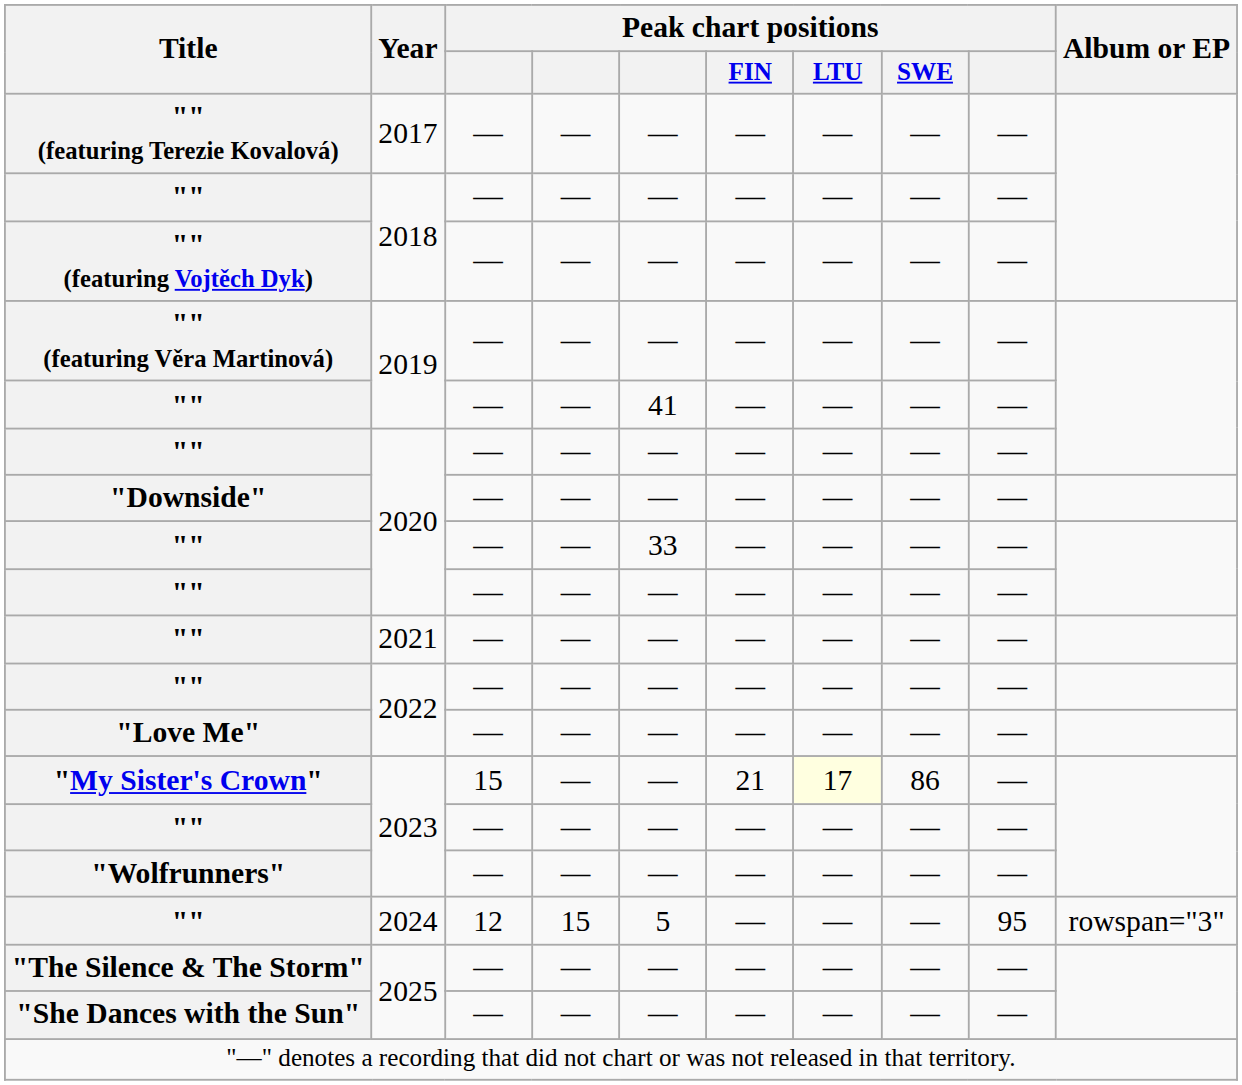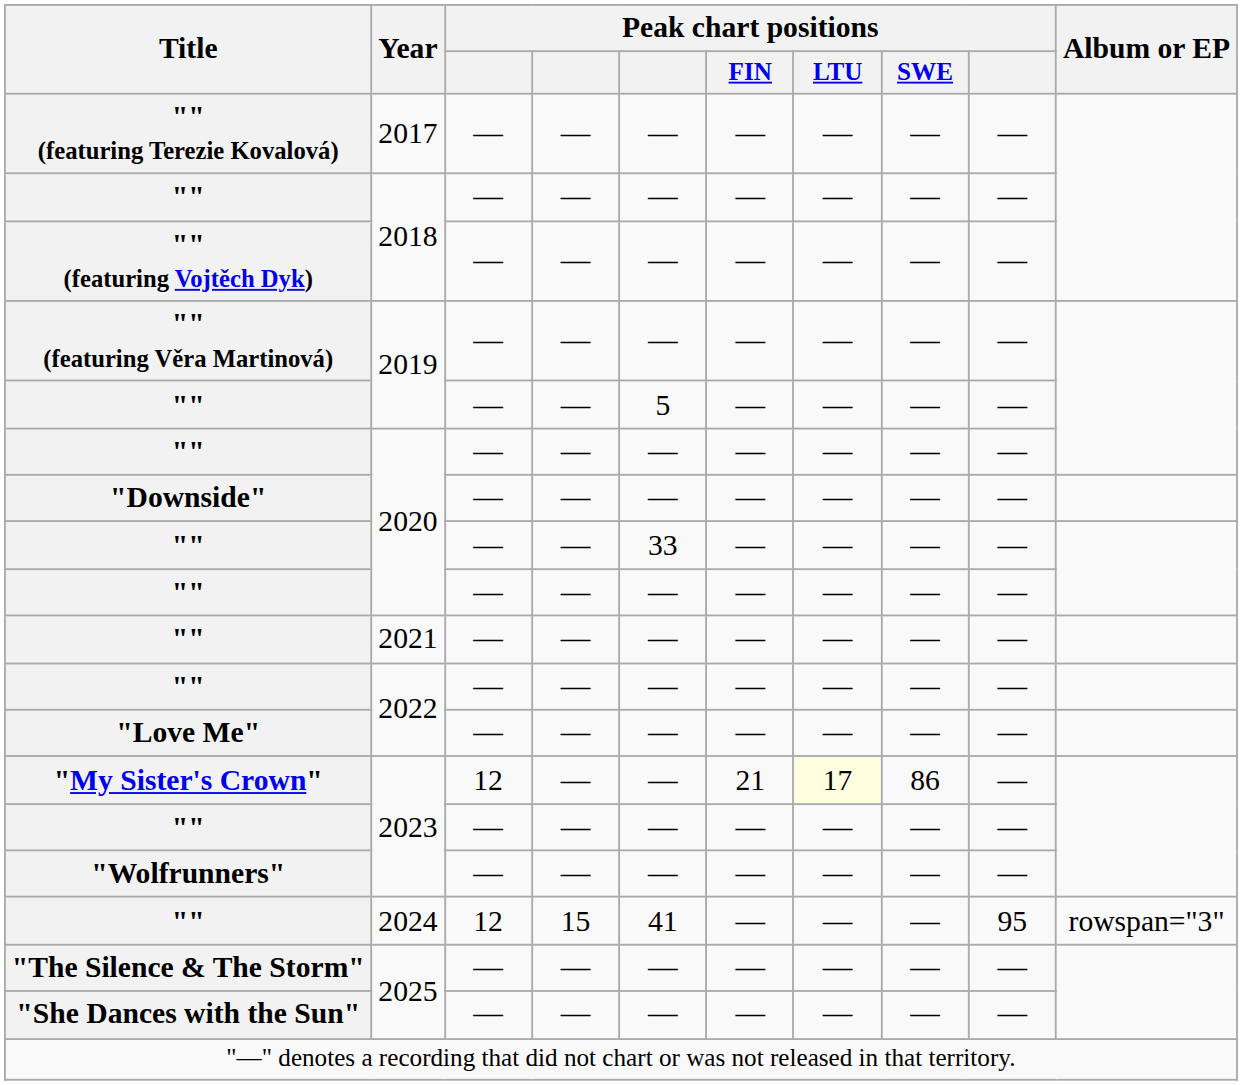(663, 404) 41 -> (663, 404) 5
(488, 779) 15 -> (488, 779) 12
(663, 920) 5 -> (663, 920) 41
